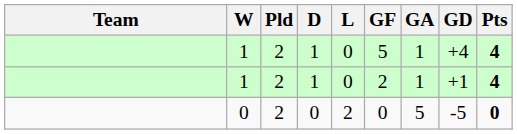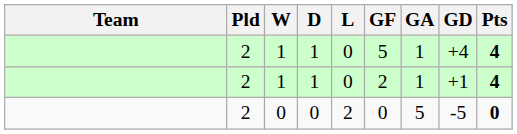columns swapped: (279, 19) <-> (244, 19)
